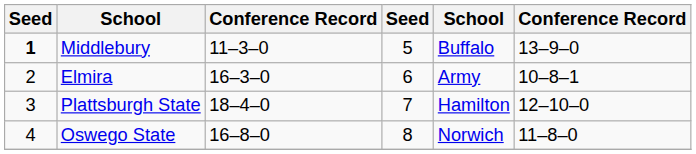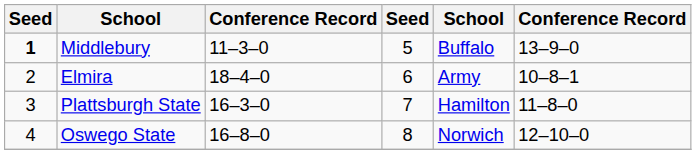(240, 76) 16–3–0 -> (240, 76) 18–4–0
(240, 105) 18–4–0 -> (240, 105) 16–3–0
(554, 105) 12–10–0 -> (548, 105) 11–8–0
(548, 134) 11–8–0 -> (554, 134) 12–10–0
